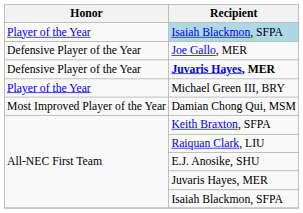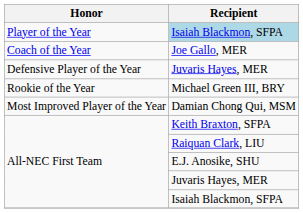(74, 50) Defensive Player of the Year -> (49, 50) Coach of the Year
(223, 69) bold -> (220, 69) normal
(49, 87) Player of the Year -> (51, 87) Rookie of the Year
